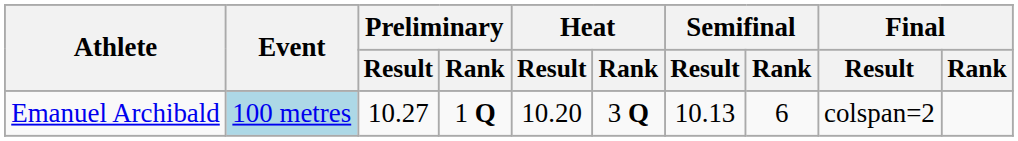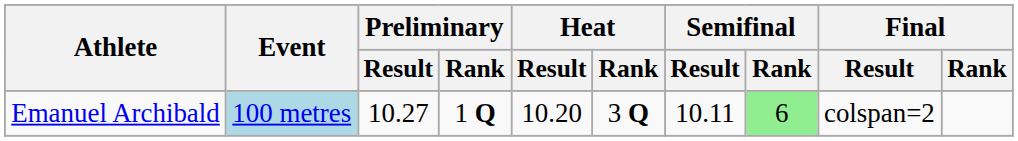(705, 113) 10.13 -> (705, 113) 10.11
(782, 113) no background -> (782, 113) lightgreen background
